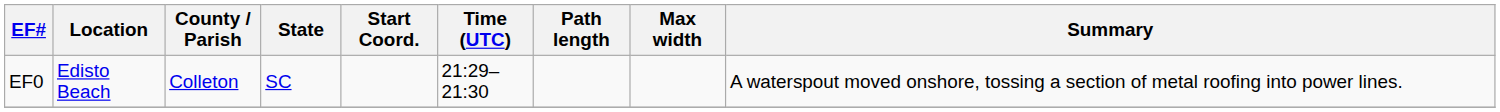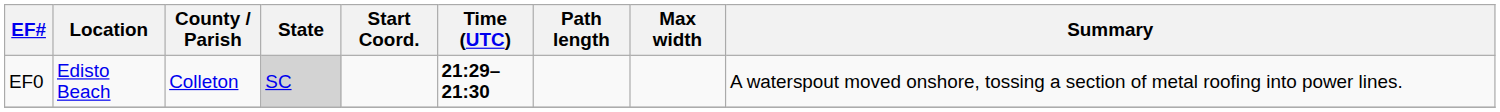(278, 81) no background -> (278, 81) lightgrey background
(470, 81) normal -> (471, 81) bold
